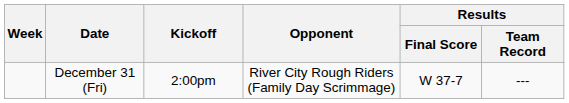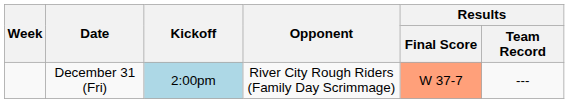(193, 80) no background -> (193, 80) lightblue background
(441, 80) no background -> (441, 80) lightsalmon background
